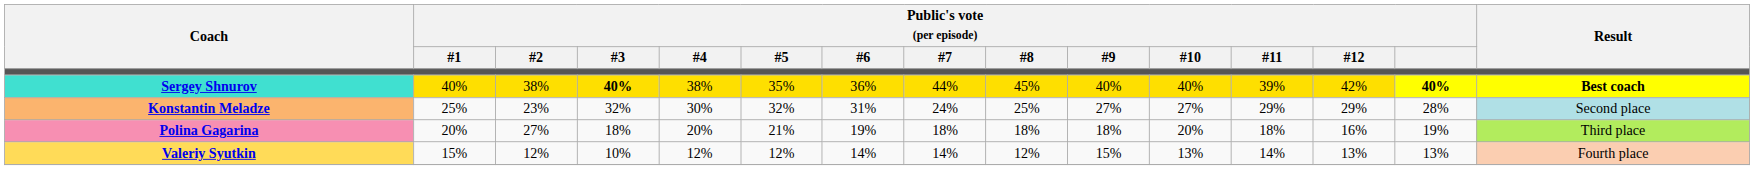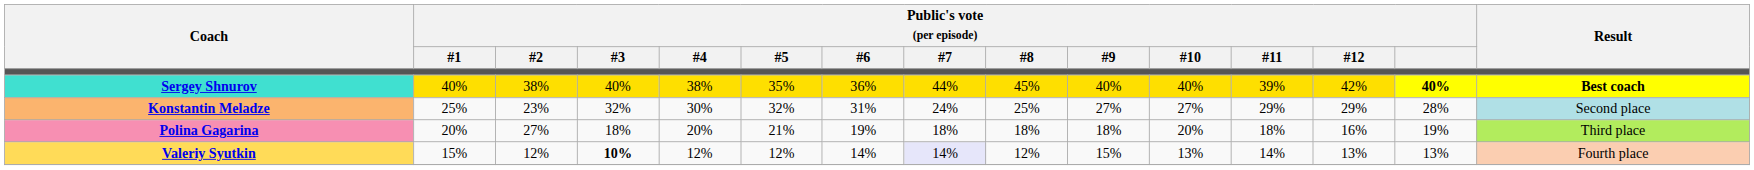(618, 86) bold -> (618, 86) normal
(618, 153) normal -> (618, 153) bold
(945, 153) no background -> (945, 153) lavender background
